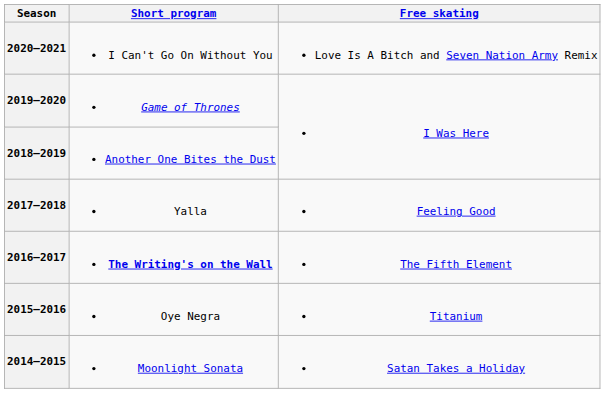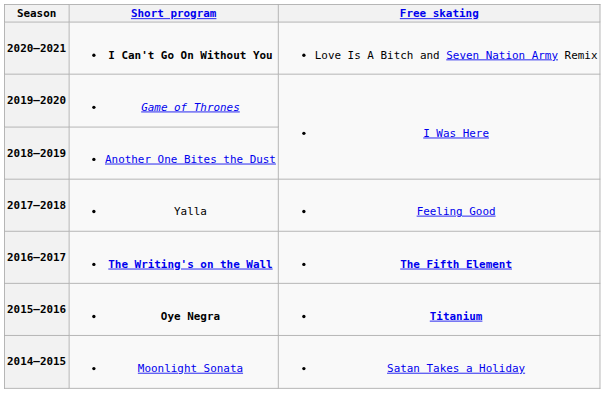(174, 55) normal -> (174, 55) bold
(439, 264) normal -> (439, 264) bold
(174, 316) normal -> (174, 316) bold
(439, 316) normal -> (439, 316) bold
